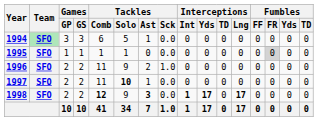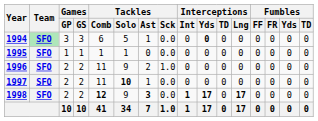(207, 39) normal -> (207, 39) bold
(272, 53) lightgrey background -> (272, 53) no background
